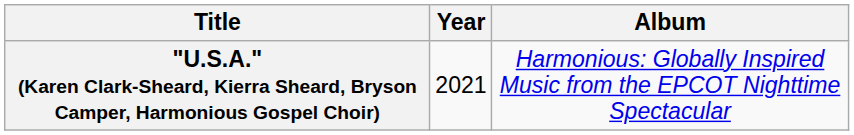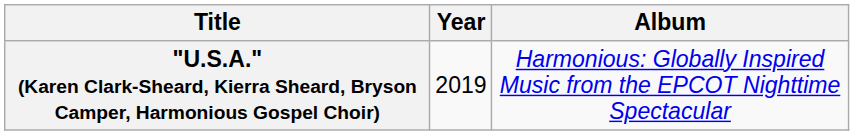(461, 85) 2021 -> (461, 85) 2019
